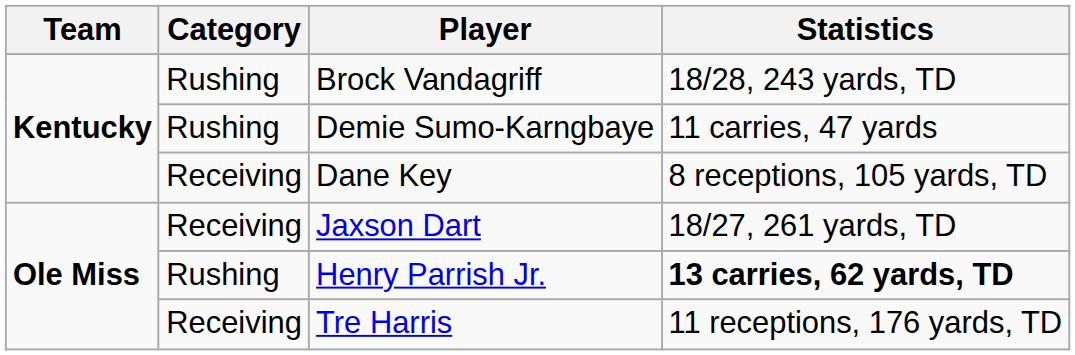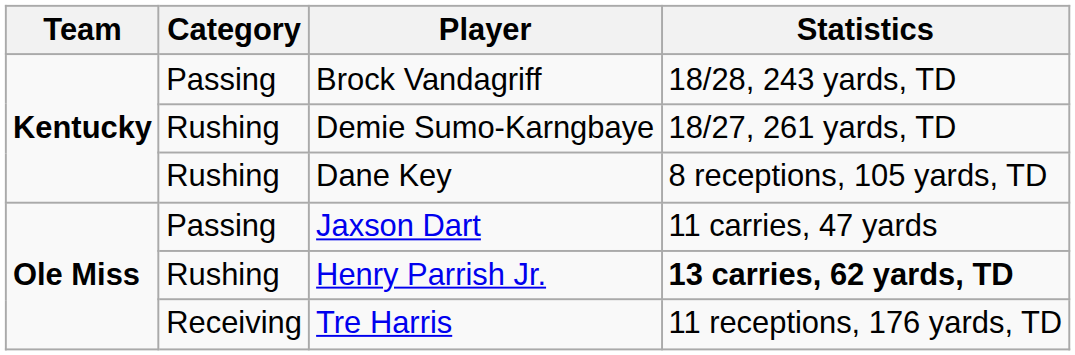(223, 78) Rushing -> (221, 78) Passing
(803, 127) 11 carries, 47 yards -> (812, 127) 18/27, 261 yards, TD
(234, 176) Receiving -> (223, 176) Rushing
(234, 225) Receiving -> (221, 225) Passing
(812, 225) 18/27, 261 yards, TD -> (803, 225) 11 carries, 47 yards
